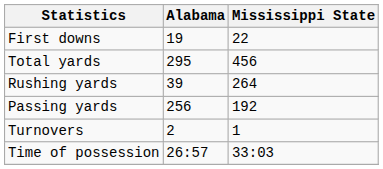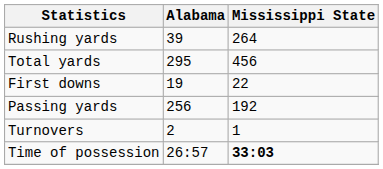rows swapped: (54, 39) <-> (63, 85)
(253, 153) normal -> (253, 153) bold
